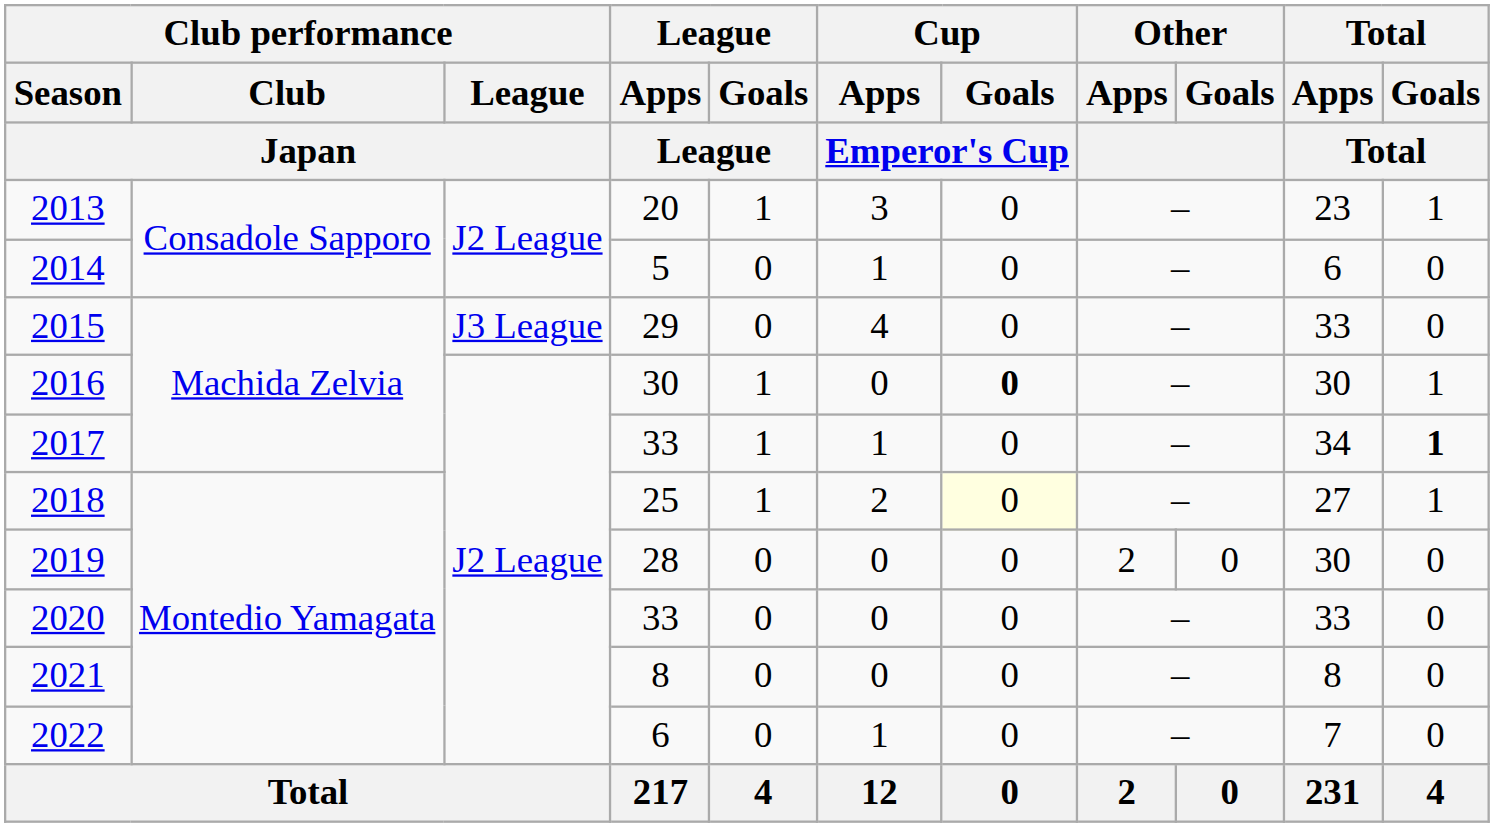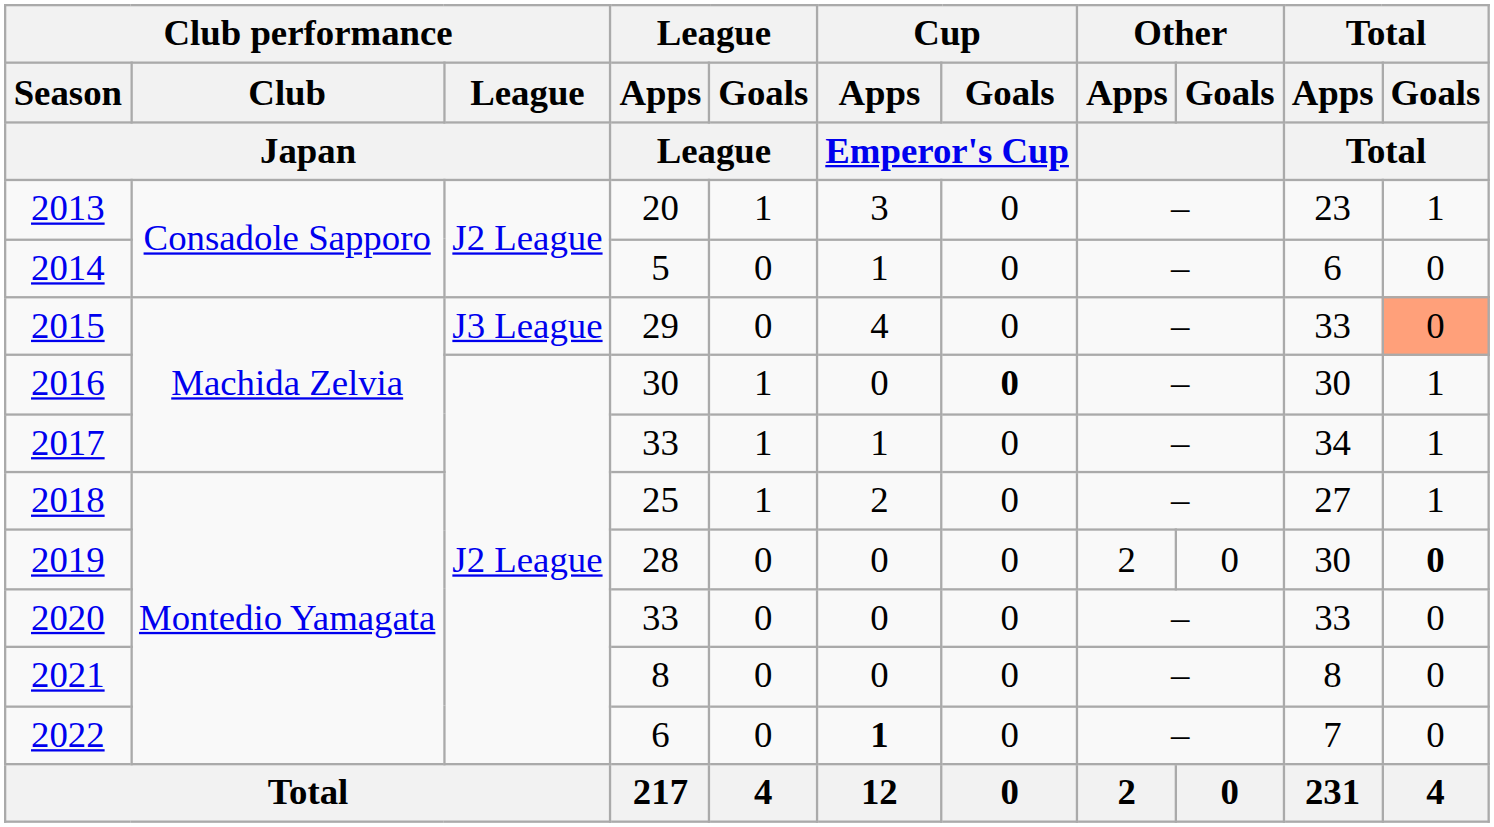(1435, 325) no background -> (1435, 325) lightsalmon background
(1435, 442) bold -> (1435, 442) normal
(1010, 500) lightyellow background -> (1010, 500) no background
(1435, 558) normal -> (1435, 558) bold
(879, 734) normal -> (879, 734) bold
